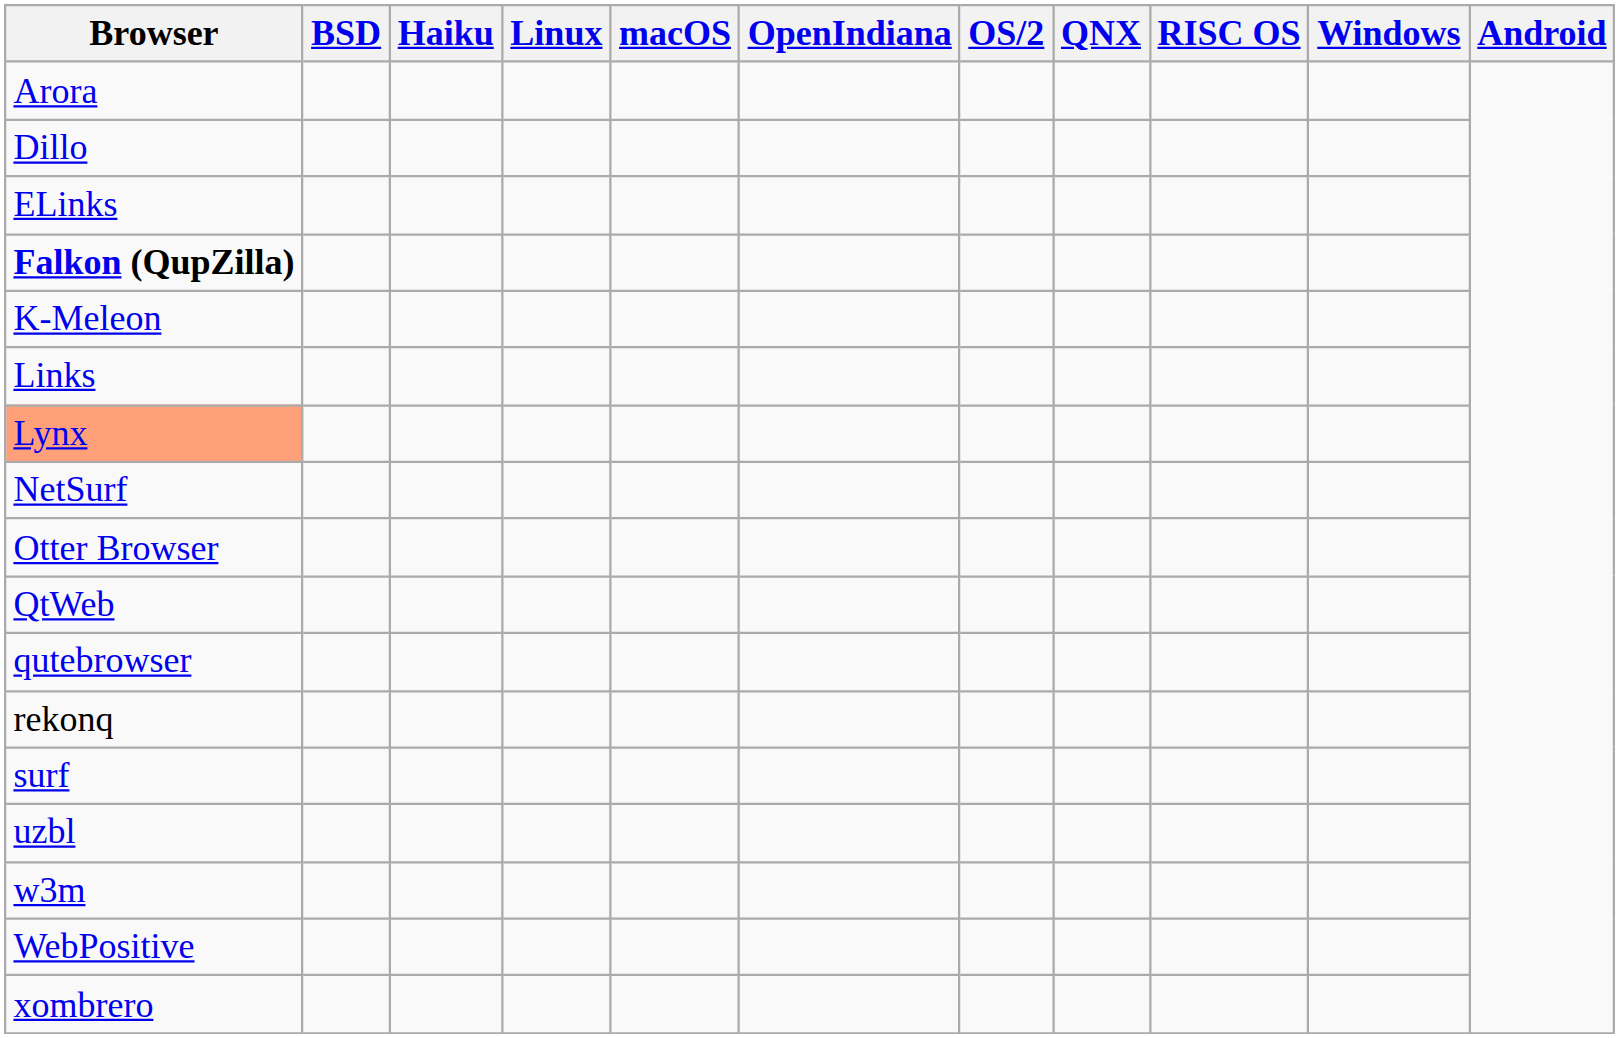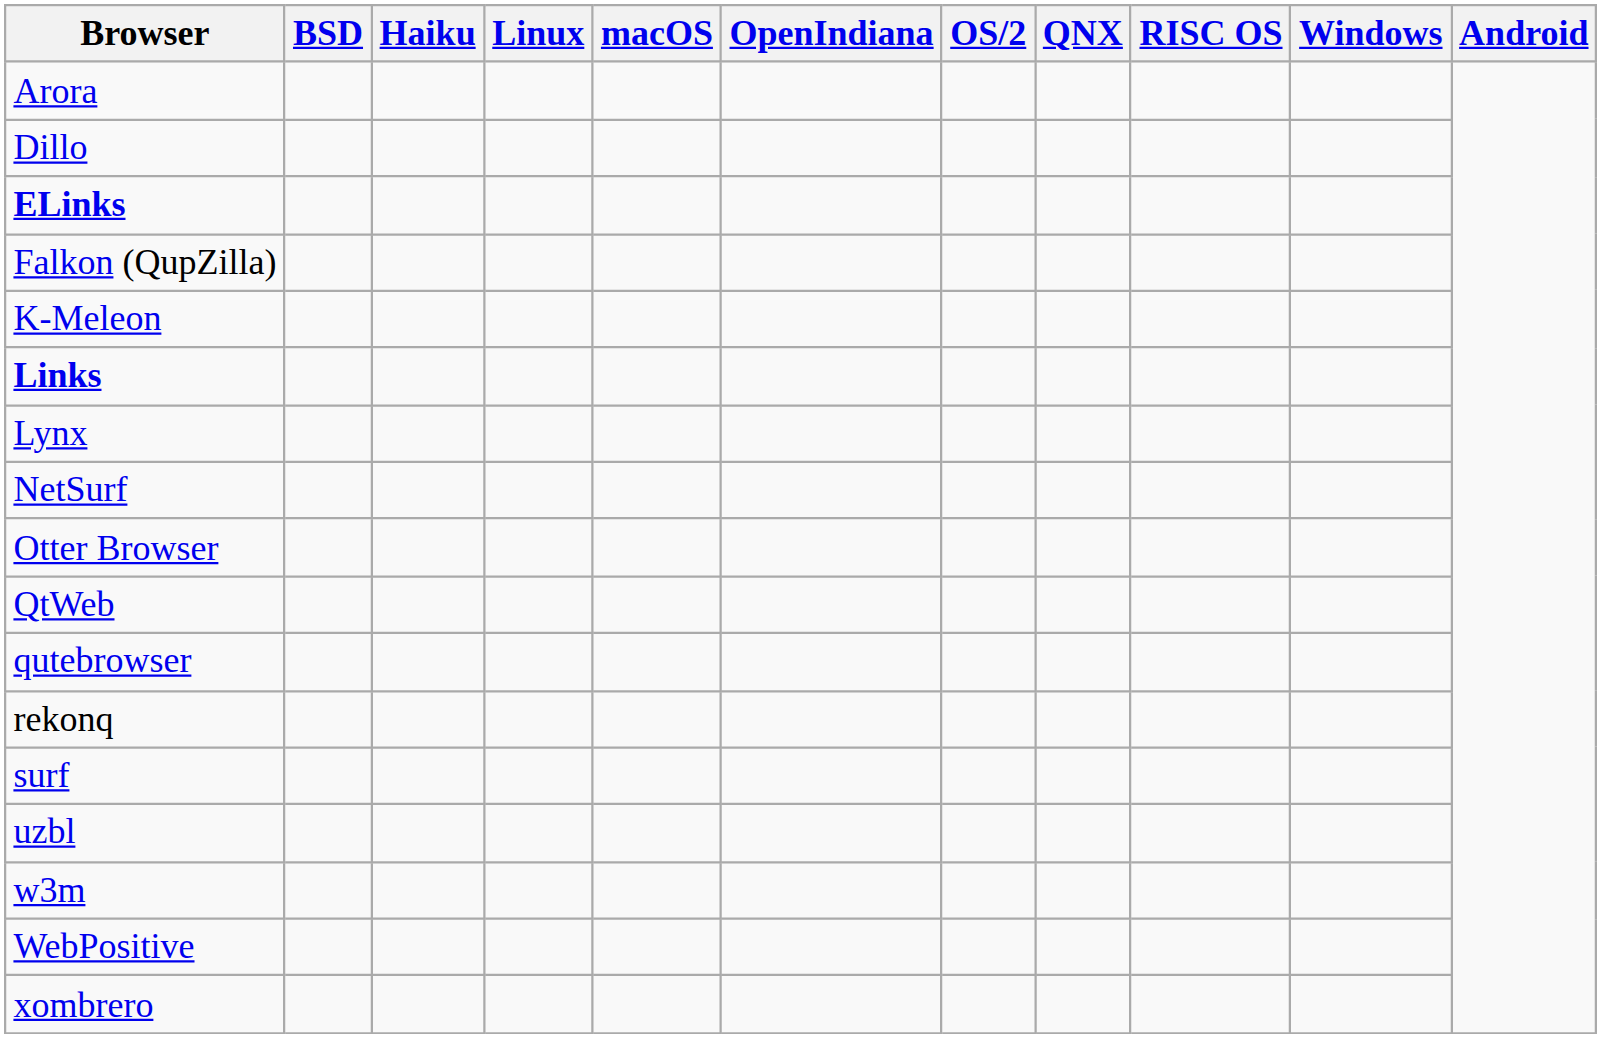(65, 204) normal -> (69, 204) bold
(154, 261) bold -> (145, 261) normal
(54, 375) normal -> (57, 375) bold
(50, 432) lightsalmon background -> (50, 432) no background
